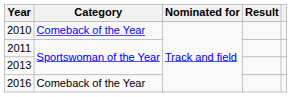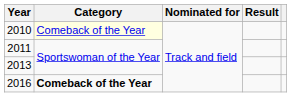(91, 30) no background -> (91, 30) lightyellow background
(91, 83) normal -> (94, 83) bold
